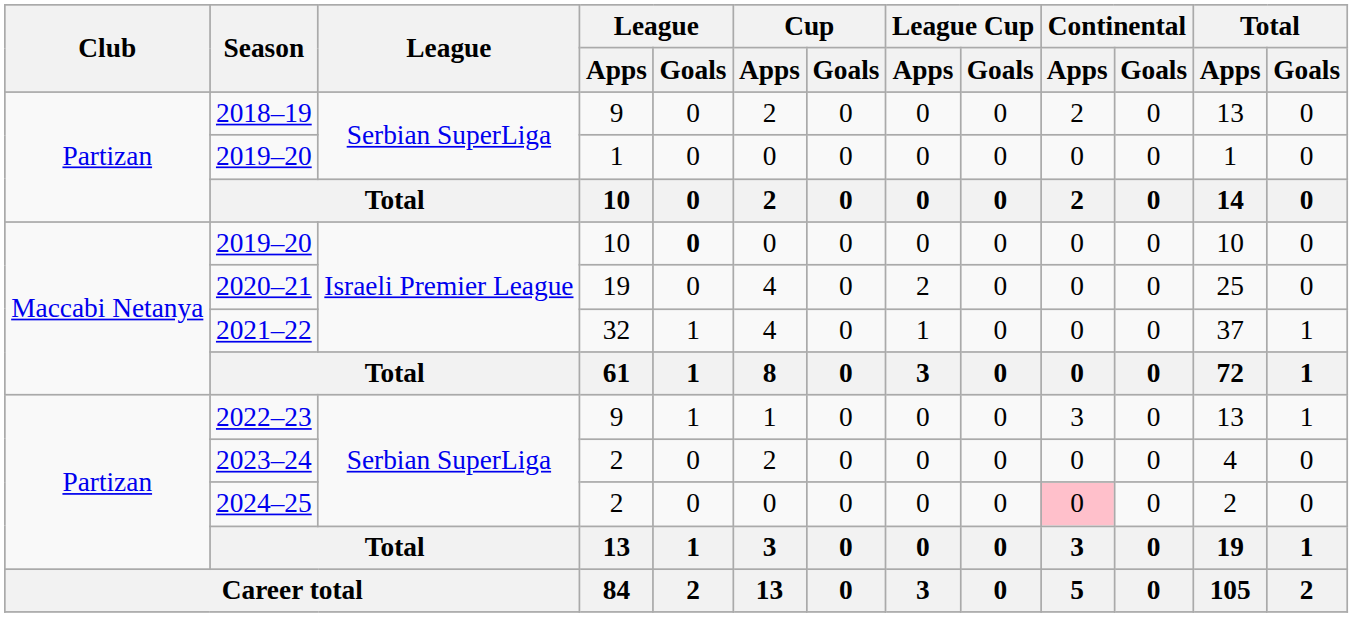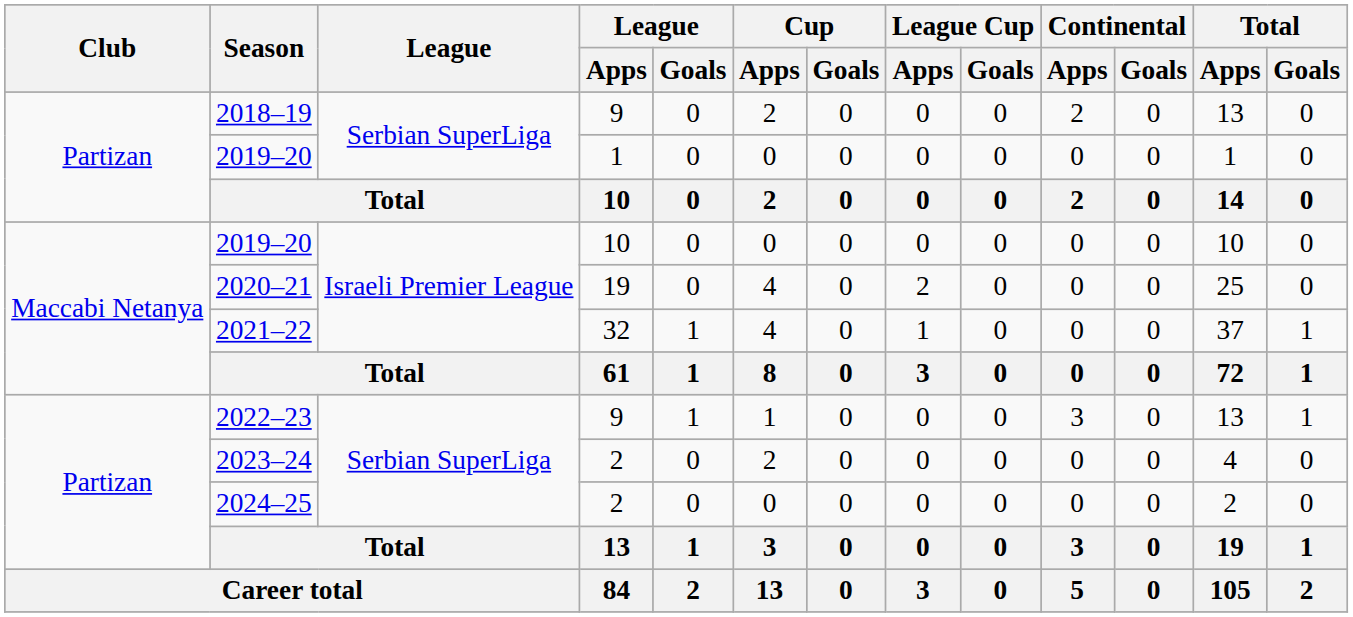(693, 243) bold -> (693, 243) normal
(1077, 503) pink background -> (1077, 503) no background
